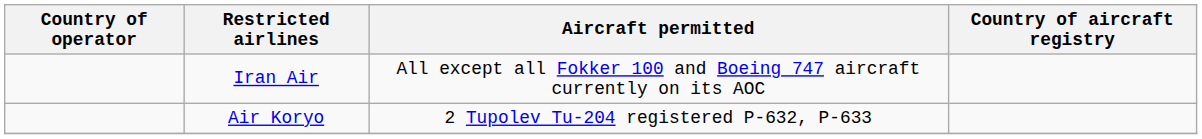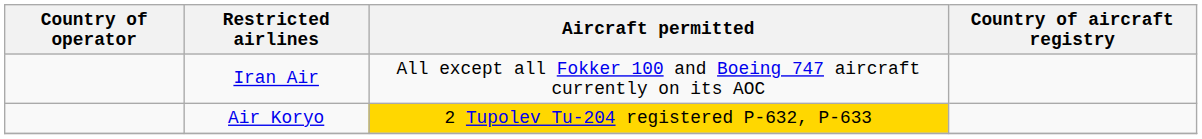(658, 118) no background -> (658, 118) gold background
